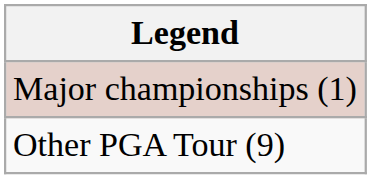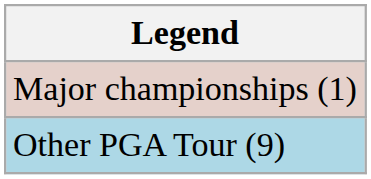(149, 145) no background -> (149, 145) lightblue background
